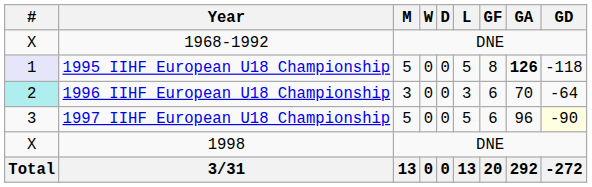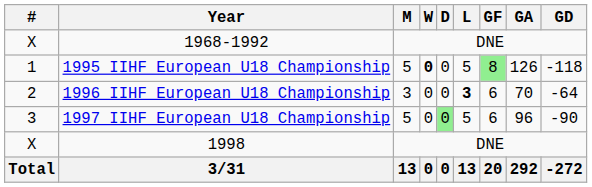(32, 68) lavender background -> (32, 68) no background
(428, 68) normal -> (428, 68) bold
(493, 68) no background -> (493, 68) lightgreen background
(524, 68) bold -> (524, 68) normal
(32, 94) paleturquoise background -> (32, 94) no background
(467, 94) normal -> (467, 94) bold
(445, 119) no background -> (445, 119) lightgreen background
(564, 119) lightyellow background -> (564, 119) no background
